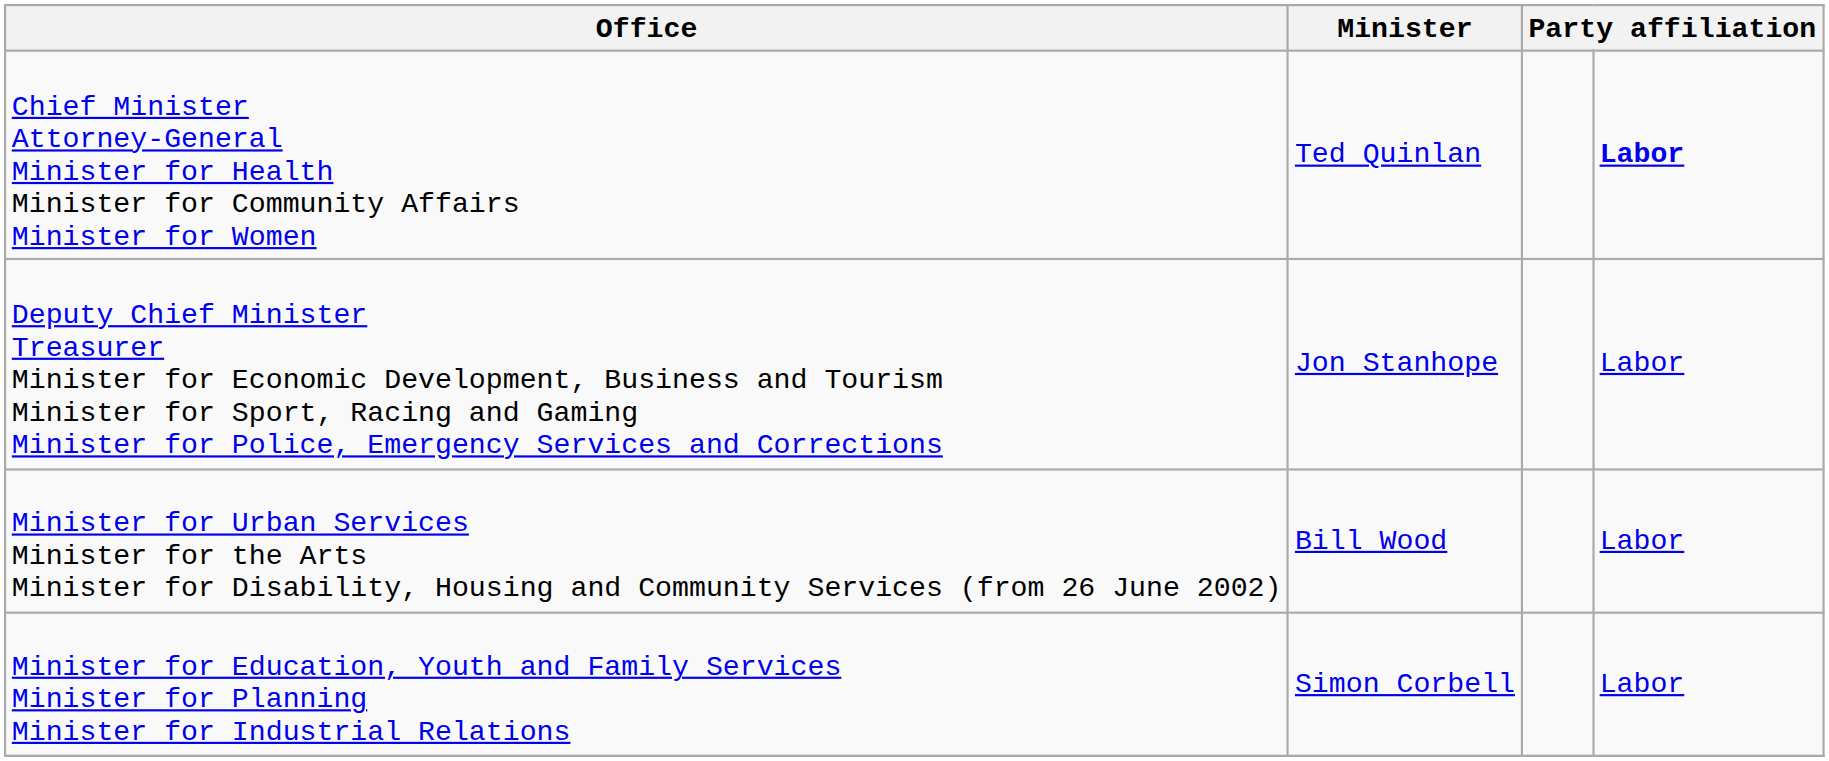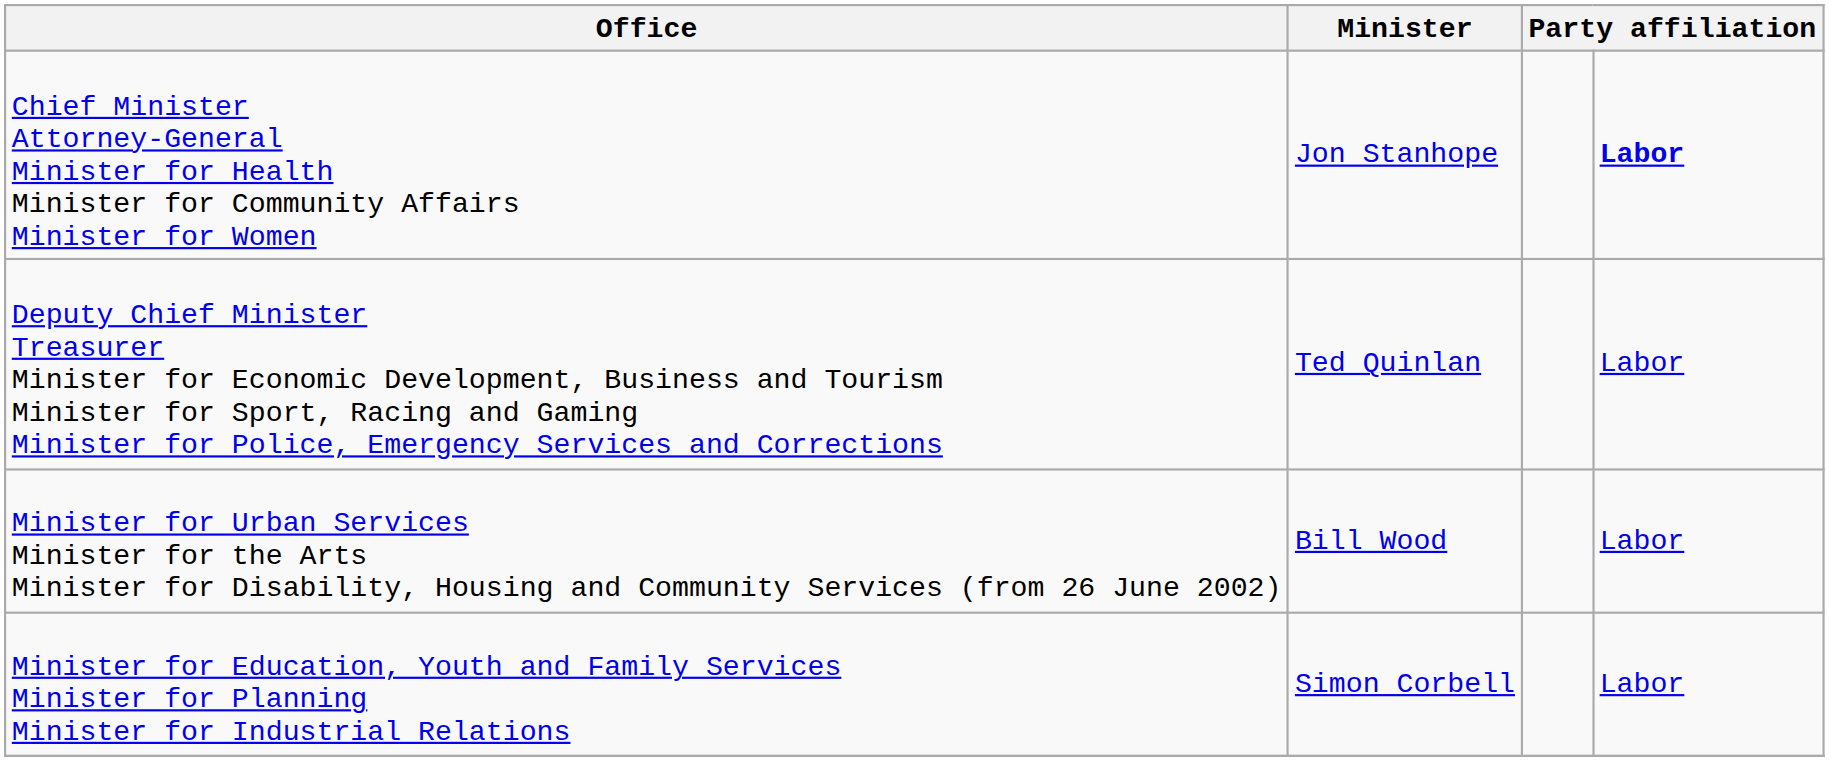(1388, 155) Ted Quinlan -> (1396, 155) Jon Stanhope
(1396, 364) Jon Stanhope -> (1388, 364) Ted Quinlan
